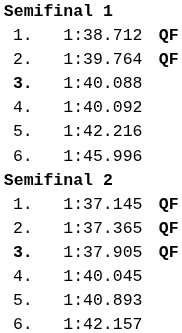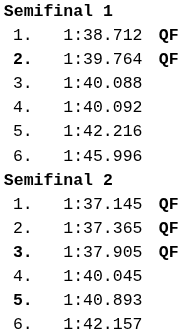(23, 60) normal -> (23, 60) bold
(23, 84) bold -> (23, 84) normal
(23, 301) normal -> (23, 301) bold
